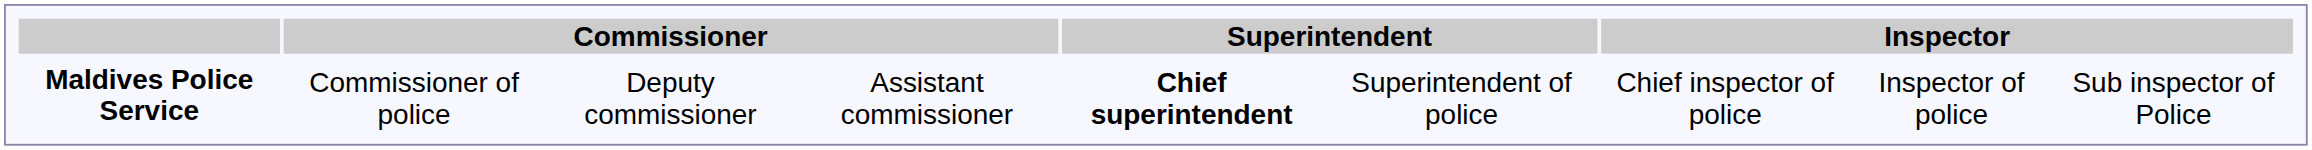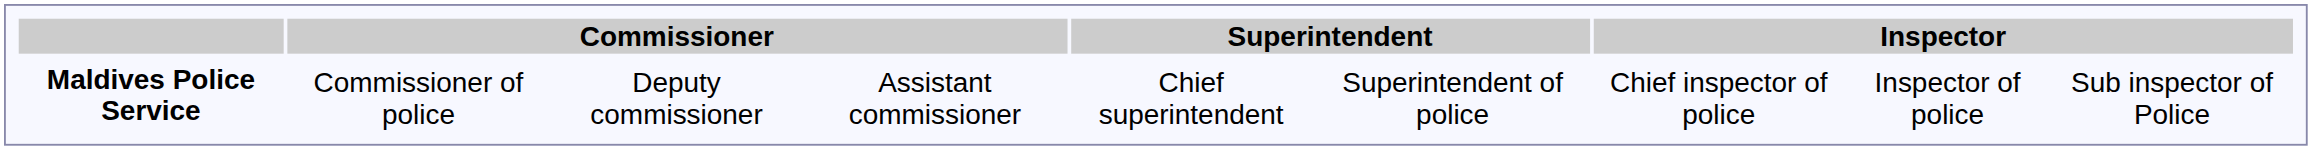(1192, 98) bold -> (1191, 98) normal
